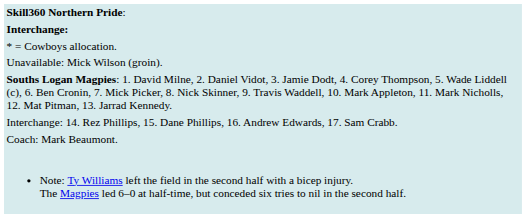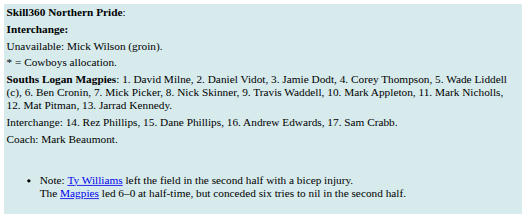(62, 46) * = Cowboys allocation. -> (84, 46) Unavailable: Mick Wilson (groin).
(84, 63) Unavailable: Mick Wilson (groin). -> (62, 63) * = Cowboys allocation.
